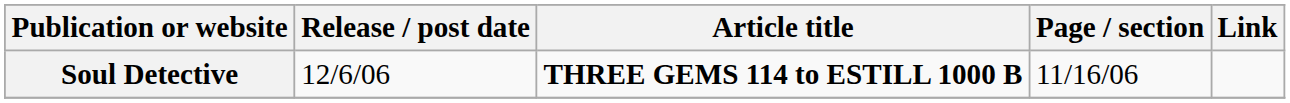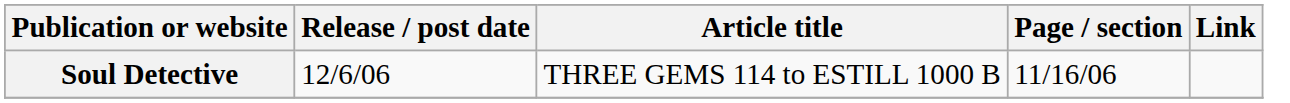(783, 73) bold -> (772, 73) normal
